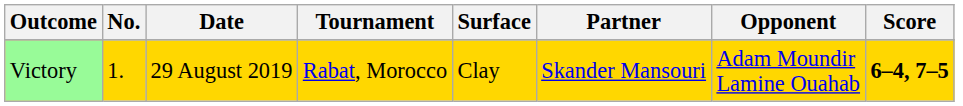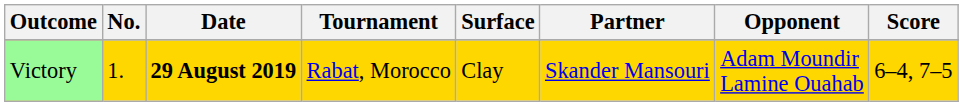(222, 70) normal -> (223, 70) bold
(910, 70) bold -> (913, 70) normal
